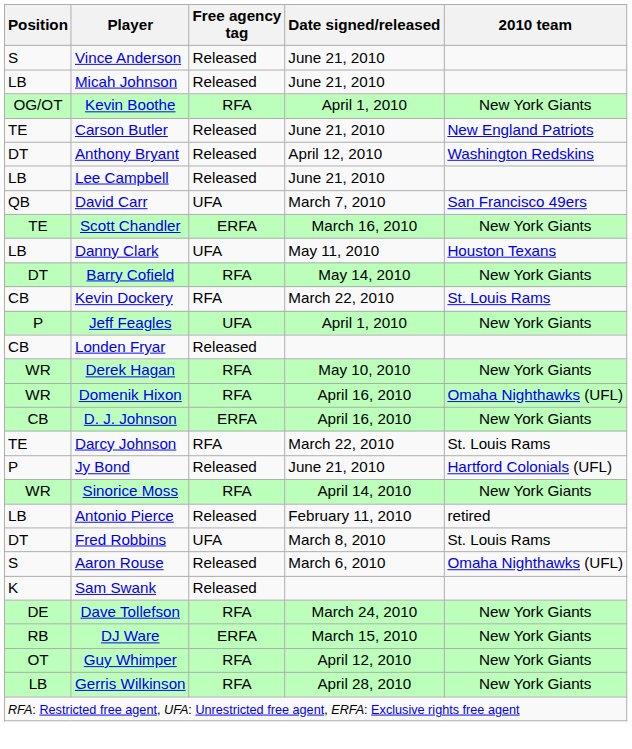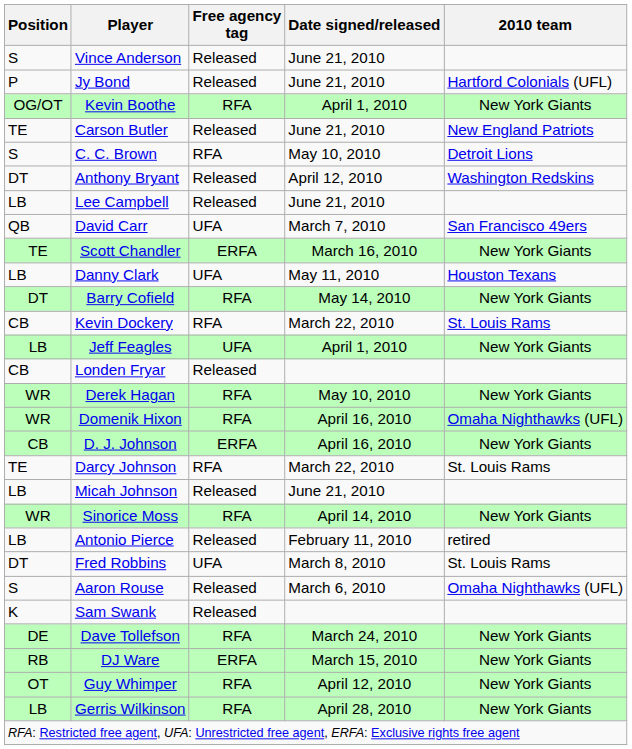rows swapped: (102, 467) <-> (126, 81)
+ row: (116, 154)
(38, 322) P -> (38, 347) LB
